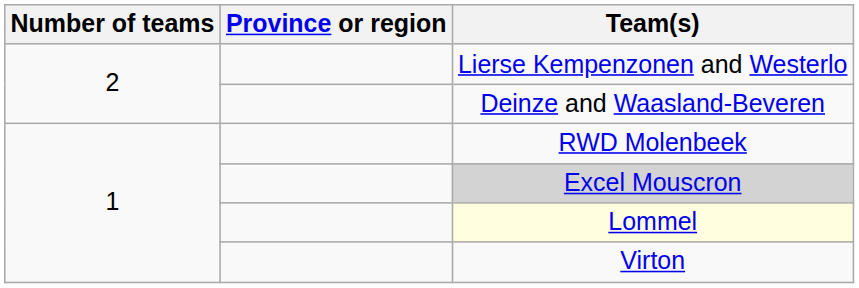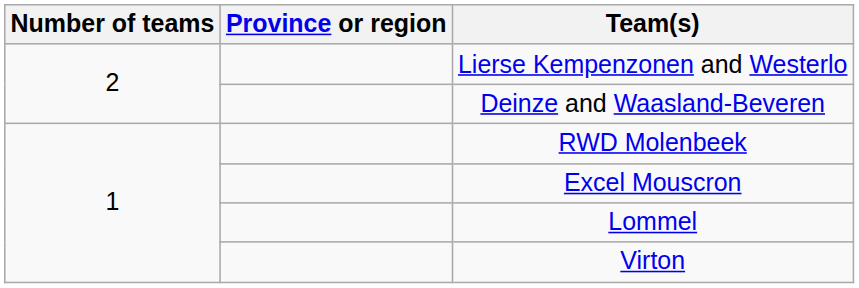(653, 182) lightgrey background -> (653, 182) no background
(653, 222) lightyellow background -> (653, 222) no background
